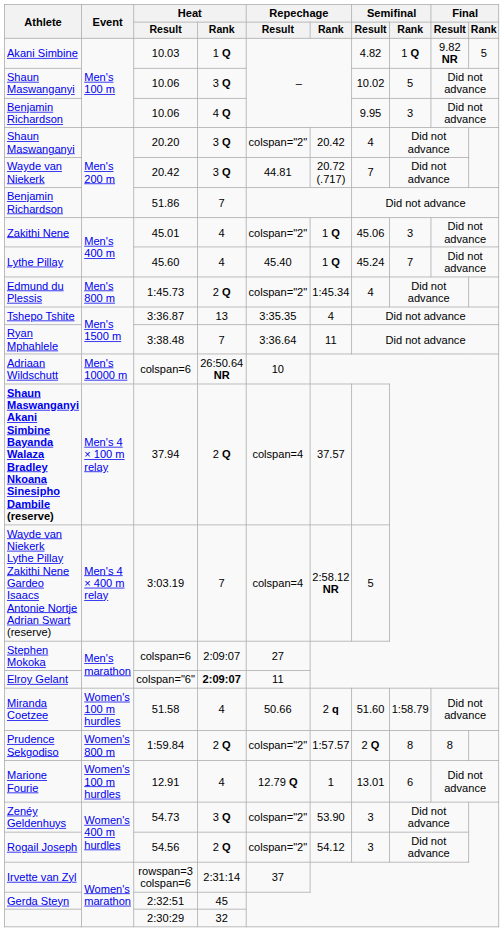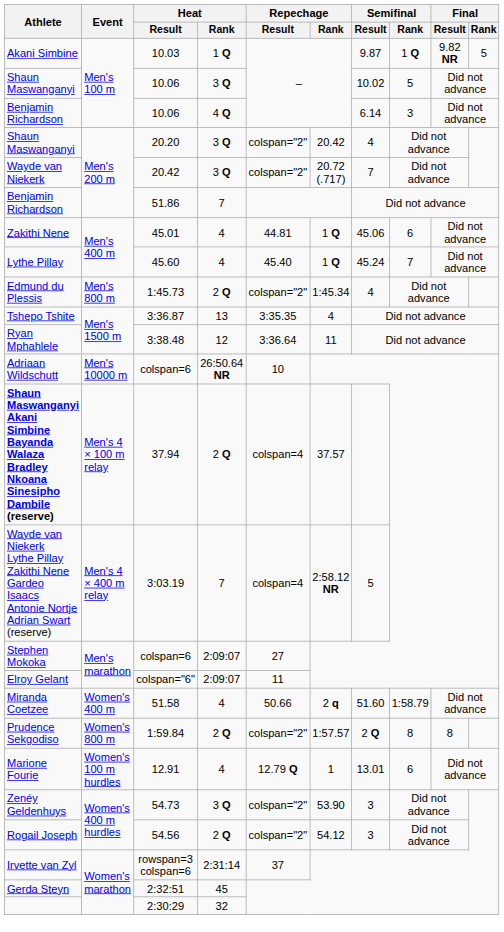(371, 54) 4.82 -> (371, 54) 9.87
(371, 113) 9.95 -> (371, 113) 6.14
(278, 173) 44.81 -> (278, 173) colspan="2"
(278, 233) colspan="2" -> (278, 233) 44.81
(410, 233) 3 -> (410, 233) 6
(222, 340) 7 -> (222, 340) 12
(222, 680) bold -> (222, 680) normal
(107, 710) Women's 100 m hurdles -> (107, 704) Women's 400 m
